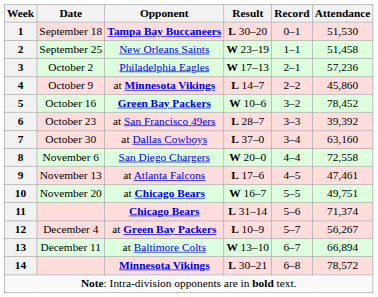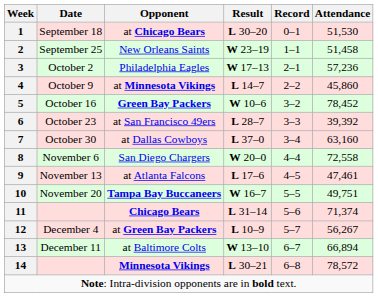(164, 31) Tampa Bay Buccaneers -> (164, 31) at Chicago Bears
(164, 193) at Chicago Bears -> (164, 193) Tampa Bay Buccaneers
